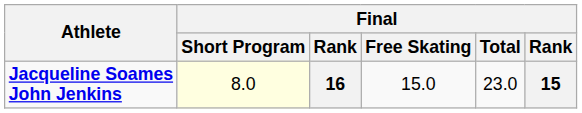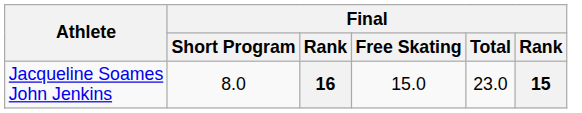(91, 85) bold -> (86, 85) normal
(243, 85) lightyellow background -> (234, 85) no background
